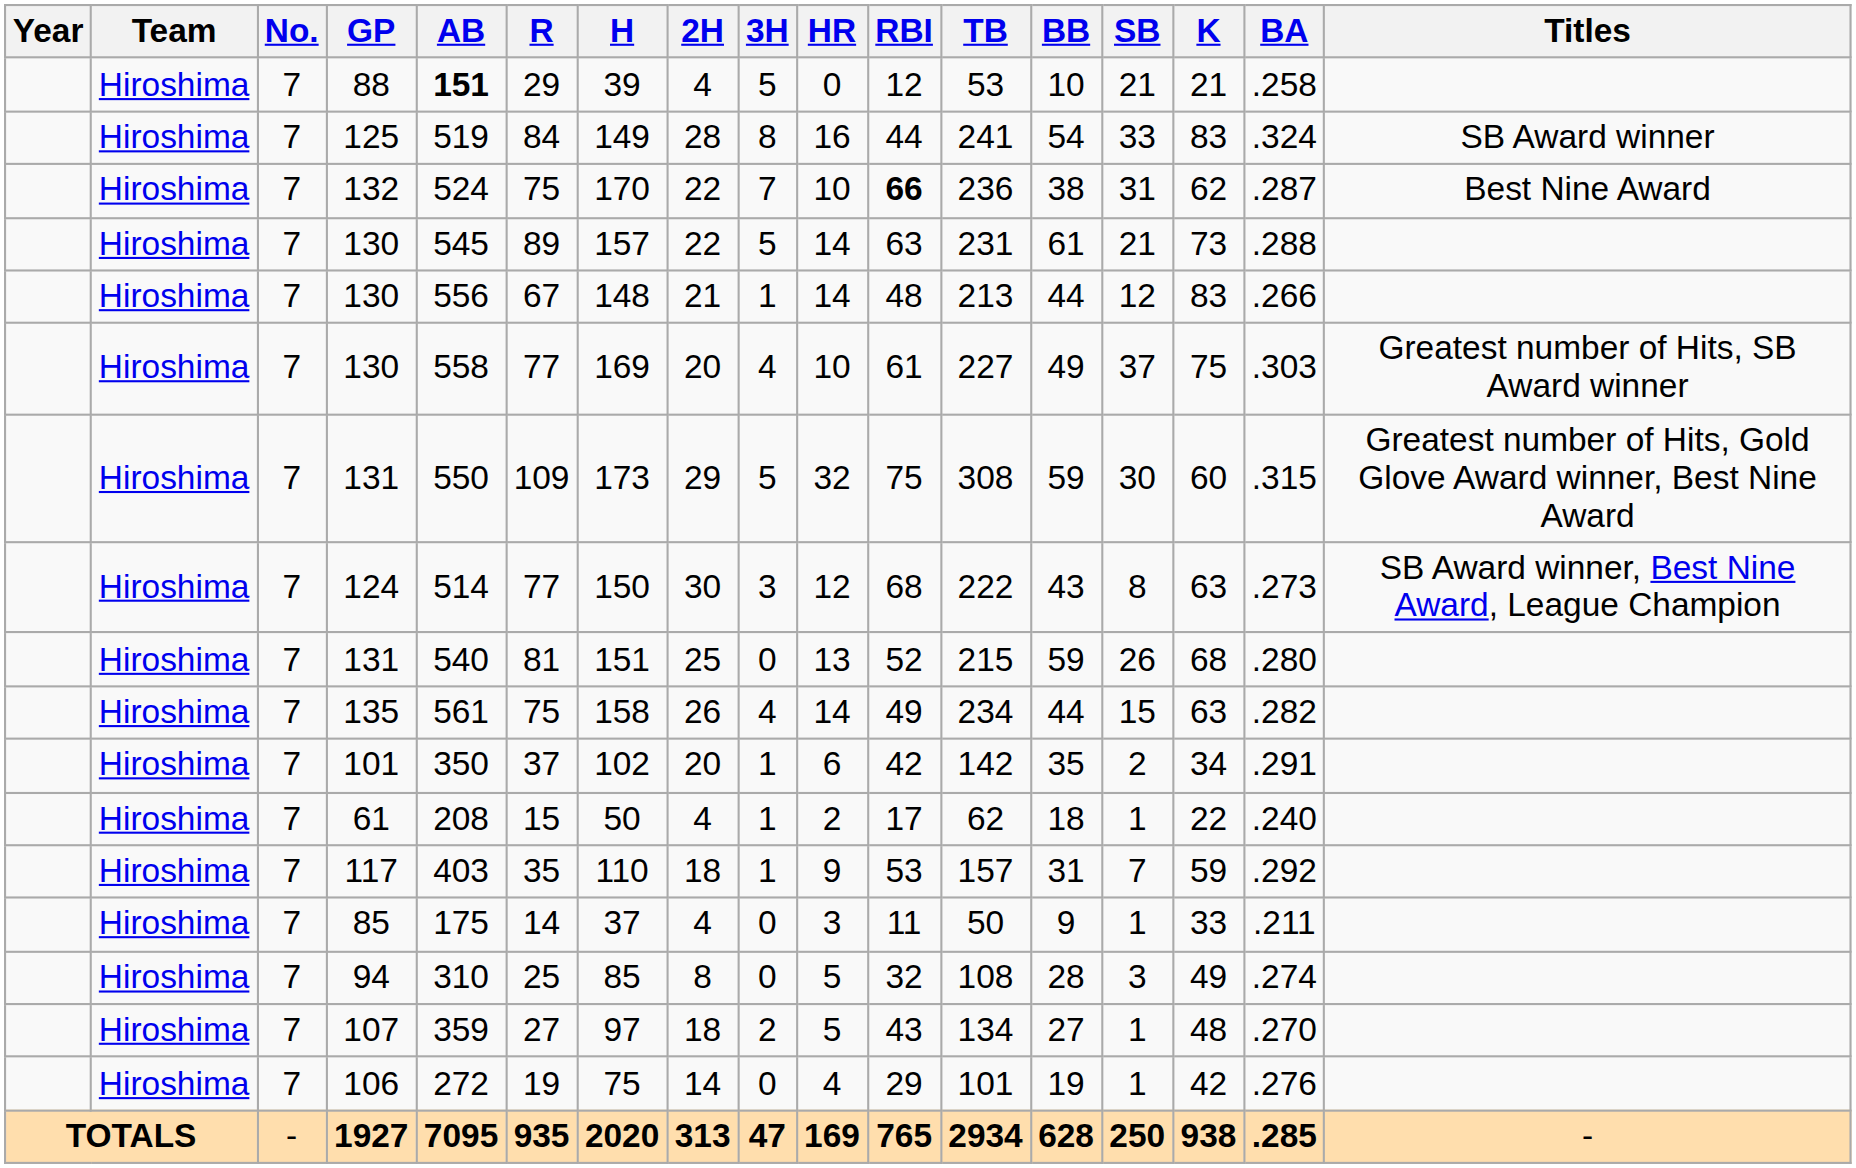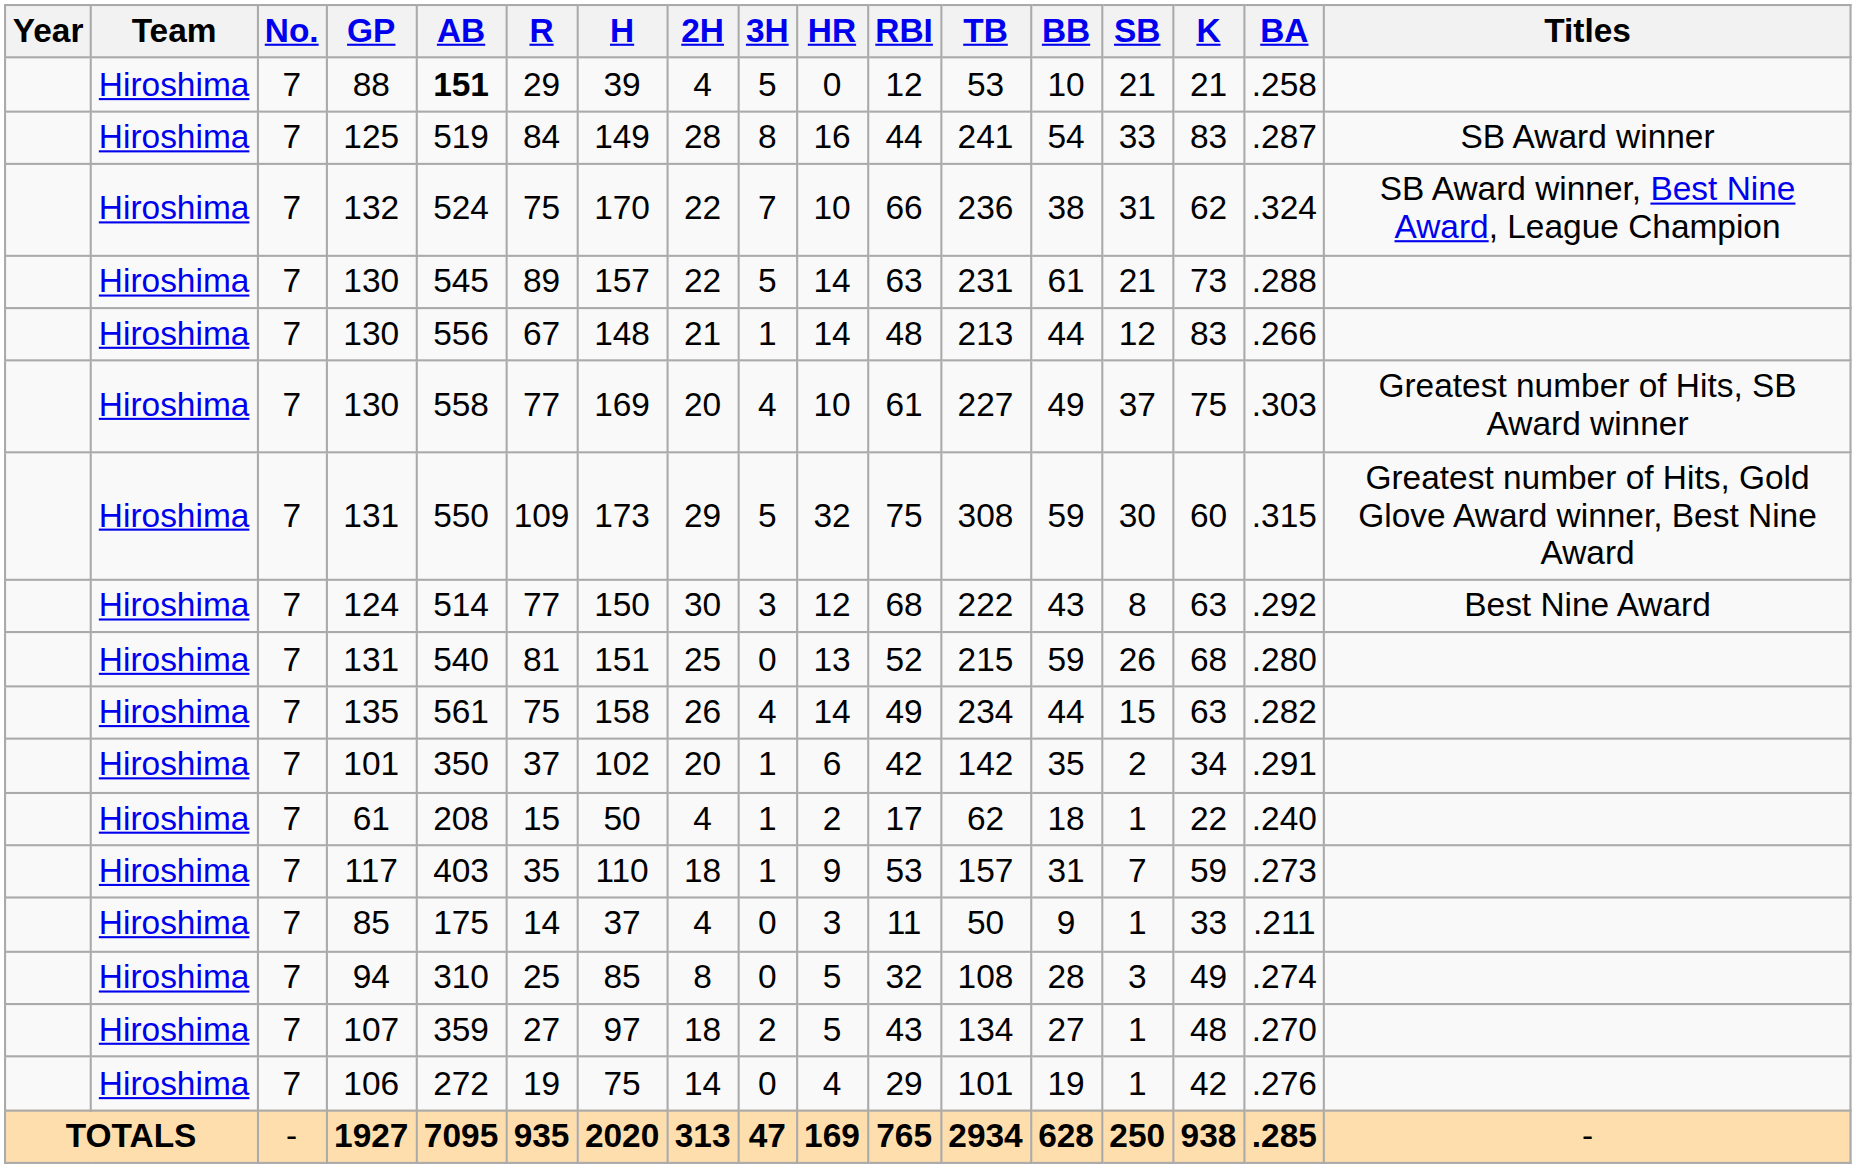(1284, 137) .324 -> (1284, 137) .287
(904, 190) bold -> (904, 208) normal
(1284, 190) .287 -> (1284, 208) .324
(1588, 190) Best Nine Award -> (1588, 208) SB Award winner, Best Nine Award, League Champion
(1284, 586) .273 -> (1284, 605) .292
(1588, 586) SB Award winner, Best Nine Award, League Champion -> (1588, 605) Best Nine Award
(1284, 870) .292 -> (1284, 870) .273
